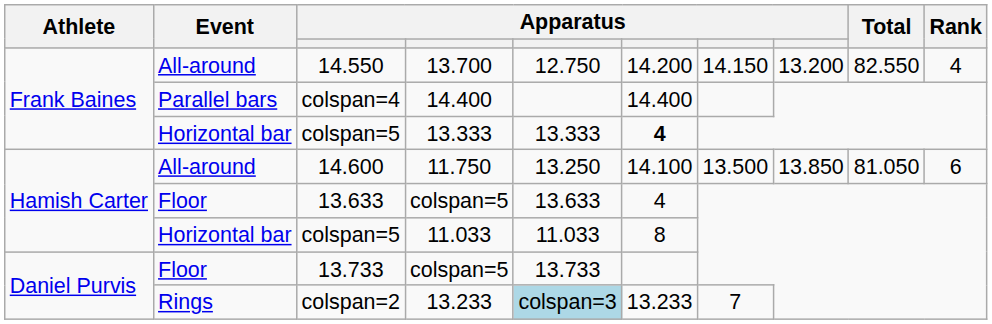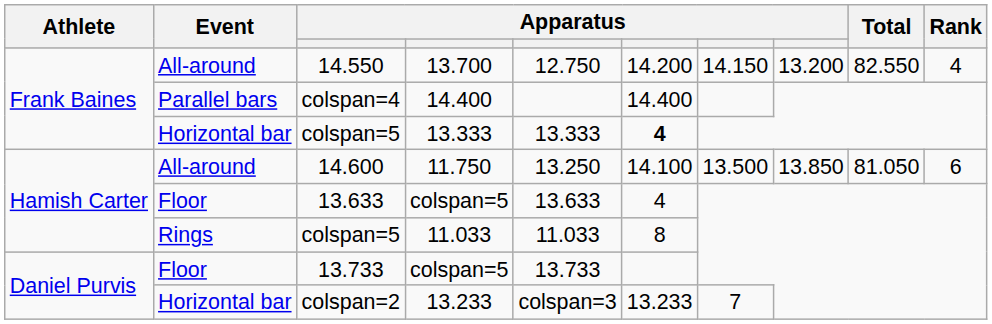(225, 235) Horizontal bar -> (185, 235) Rings
(185, 303) Rings -> (225, 303) Horizontal bar
(568, 303) lightblue background -> (568, 303) no background
